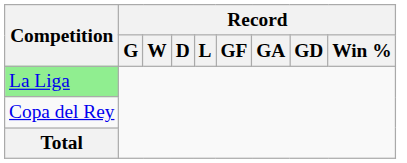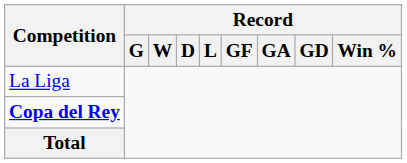(39, 81) lightgreen background -> (39, 81) no background
(62, 111) normal -> (64, 111) bold
